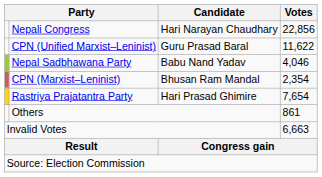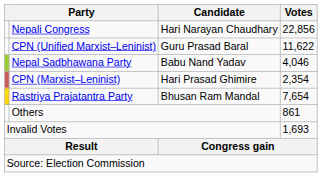(210, 79) Bhusan Ram Mandal -> (209, 79) Hari Prasad Ghimire
(209, 96) Hari Prasad Ghimire -> (210, 96) Bhusan Ram Mandal
(296, 130) 6,663 -> (296, 130) 1,693
